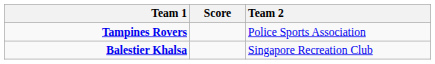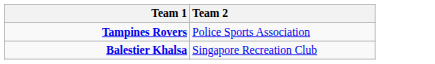- column: (218, 13)
